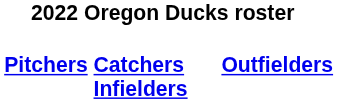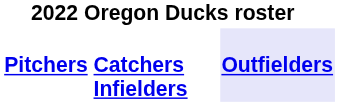(277, 65) no background -> (277, 65) lavender background
